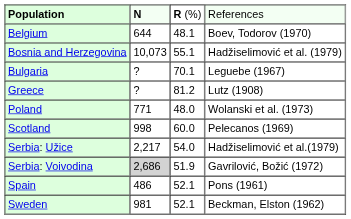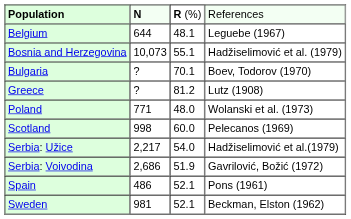(260, 33) Boev, Todorov (1970) -> (247, 33) Leguebe (1967)
(247, 71) Leguebe (1967) -> (260, 71) Boev, Todorov (1970)
(147, 166) lightgrey background -> (147, 166) no background
